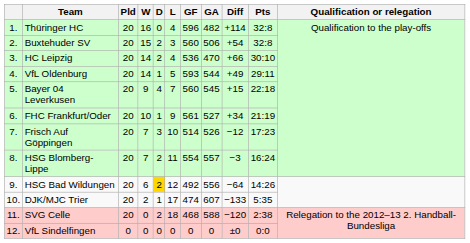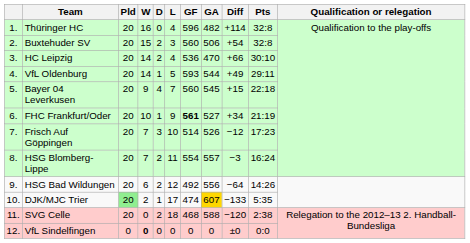(191, 116) normal -> (191, 116) bold
(159, 184) gold background -> (159, 184) no background
(128, 199) no background -> (128, 199) lightgreen background
(212, 199) no background -> (212, 199) gold background
(146, 230) normal -> (146, 230) bold
